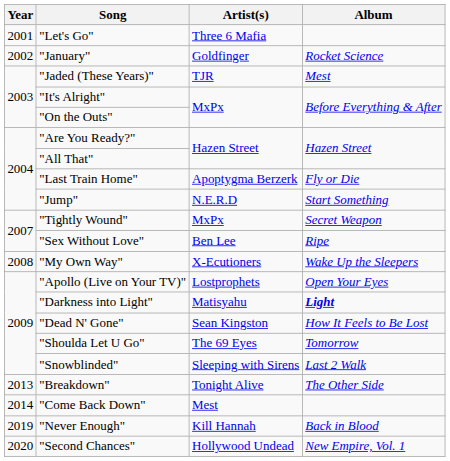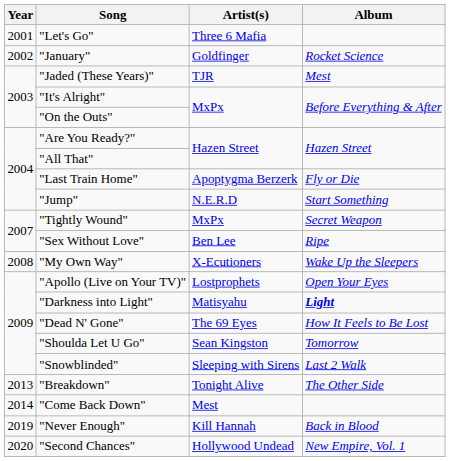(230, 323) Sean Kingston -> (224, 323) The 69 Eyes
(224, 343) The 69 Eyes -> (230, 343) Sean Kingston
